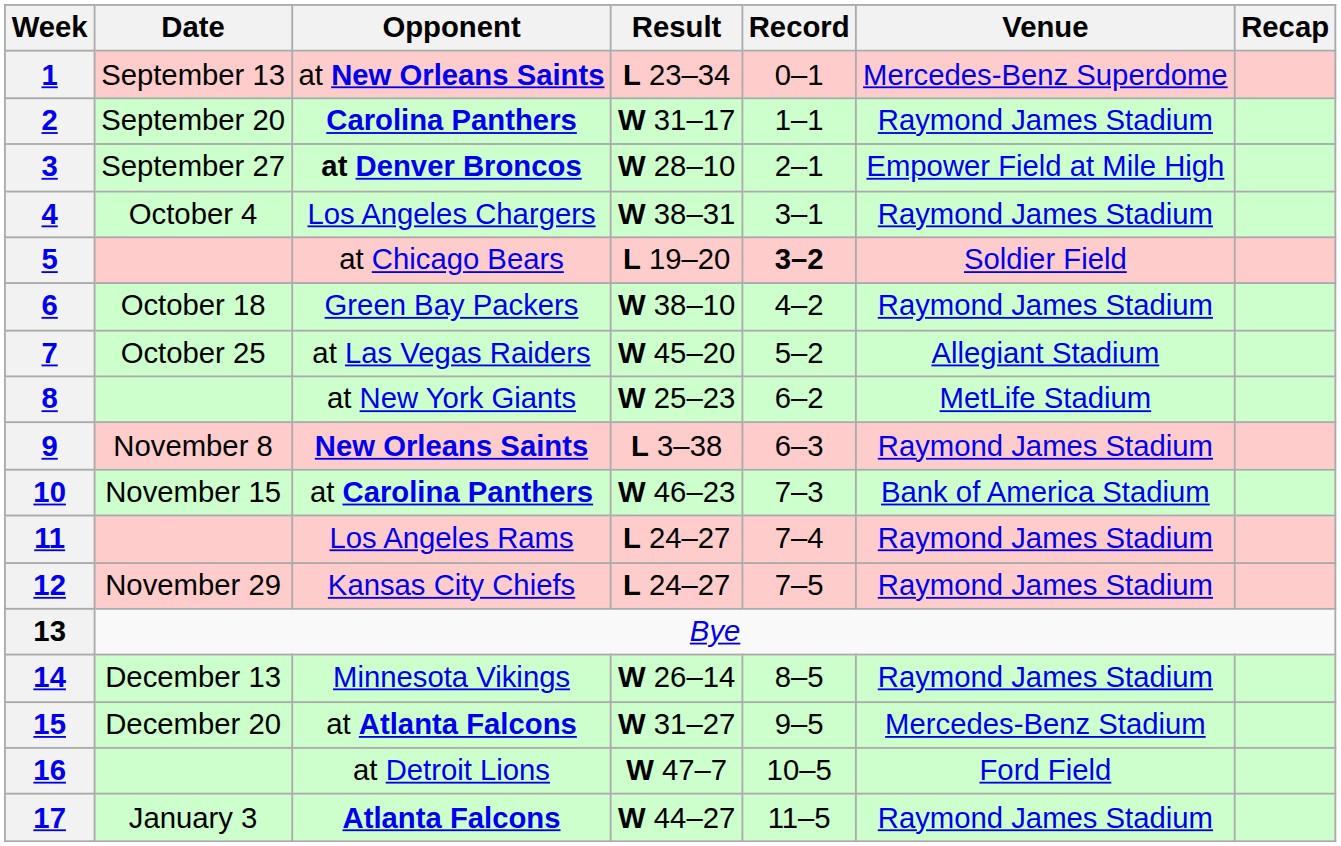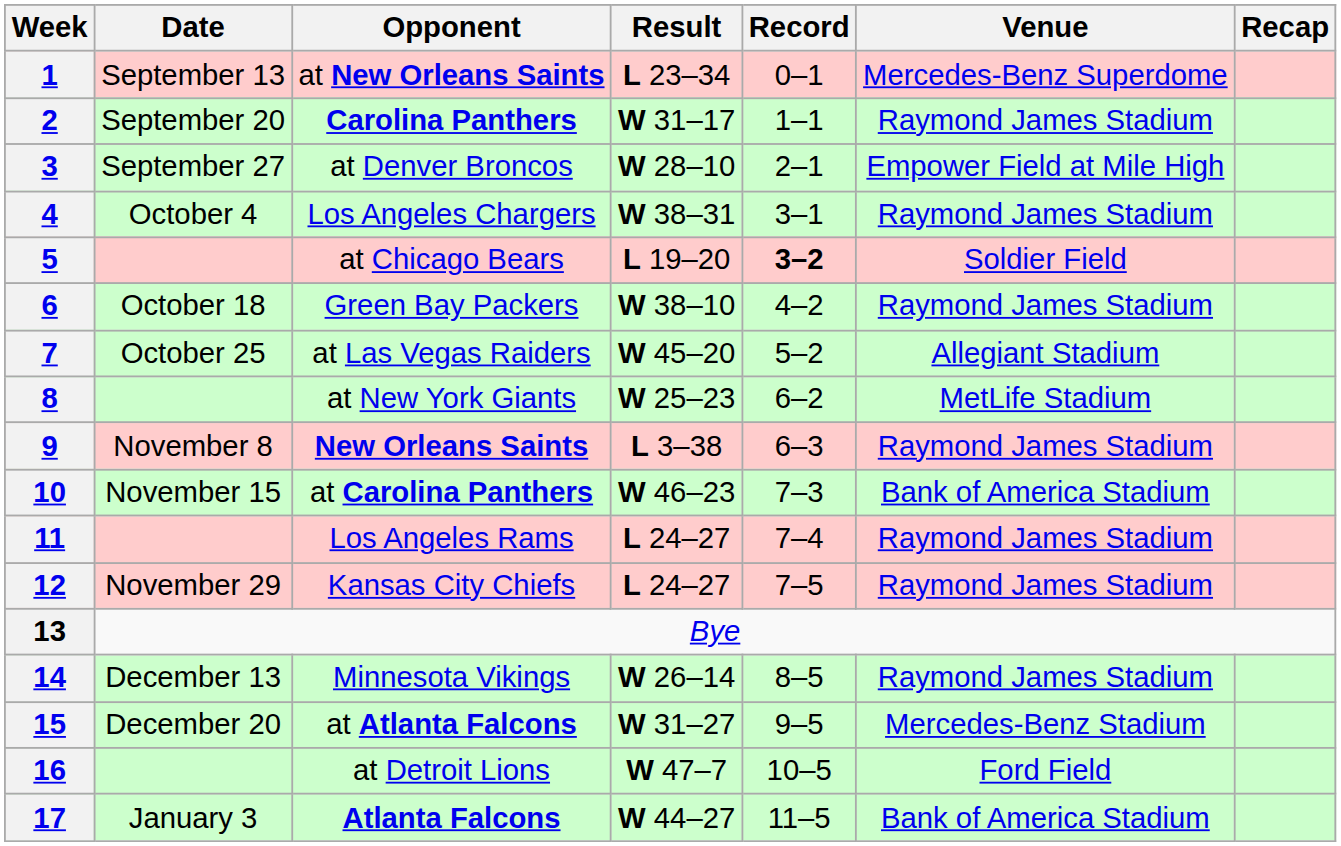(452, 167) bold -> (452, 167) normal
(1045, 817) Raymond James Stadium -> (1045, 817) Bank of America Stadium
